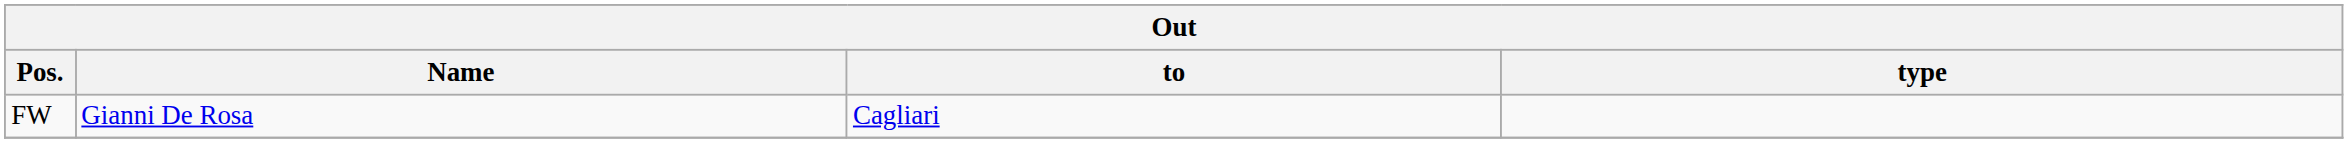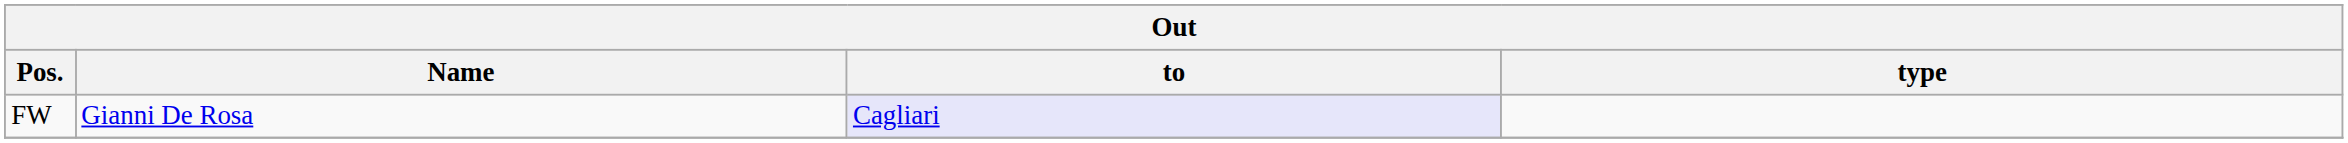(896, 115) no background -> (896, 115) lavender background
